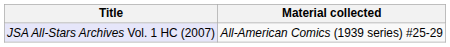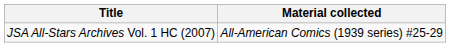(111, 32) lavender background -> (111, 32) no background
